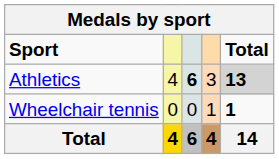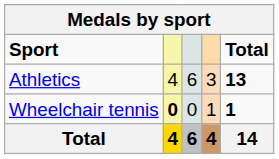(192, 79) bold -> (192, 79) normal
(236, 79) lightgrey background -> (236, 79) no background
(173, 109) normal -> (173, 109) bold
